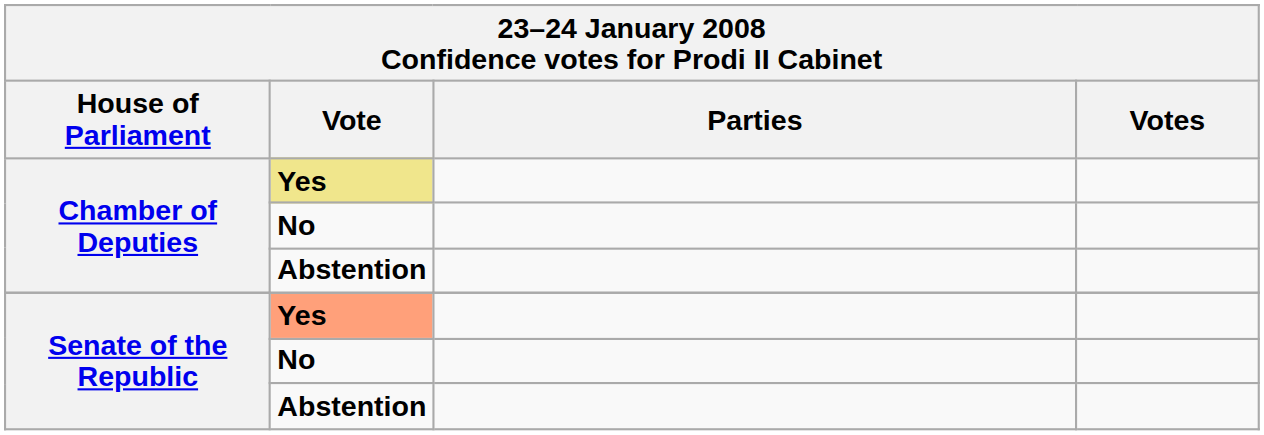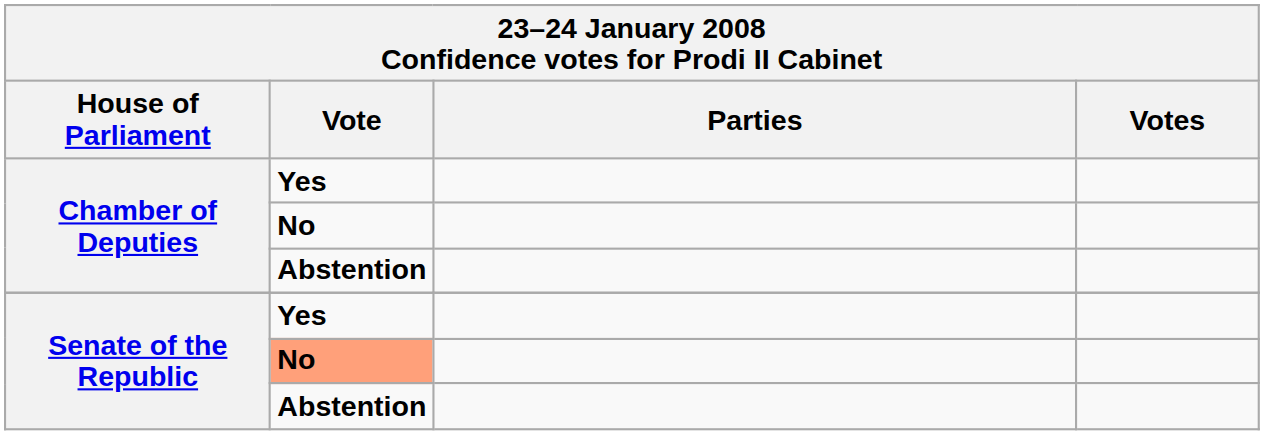(302, 180) khaki background -> (302, 180) no background
(302, 315) lightsalmon background -> (302, 315) no background
(296, 360) no background -> (296, 360) lightsalmon background
